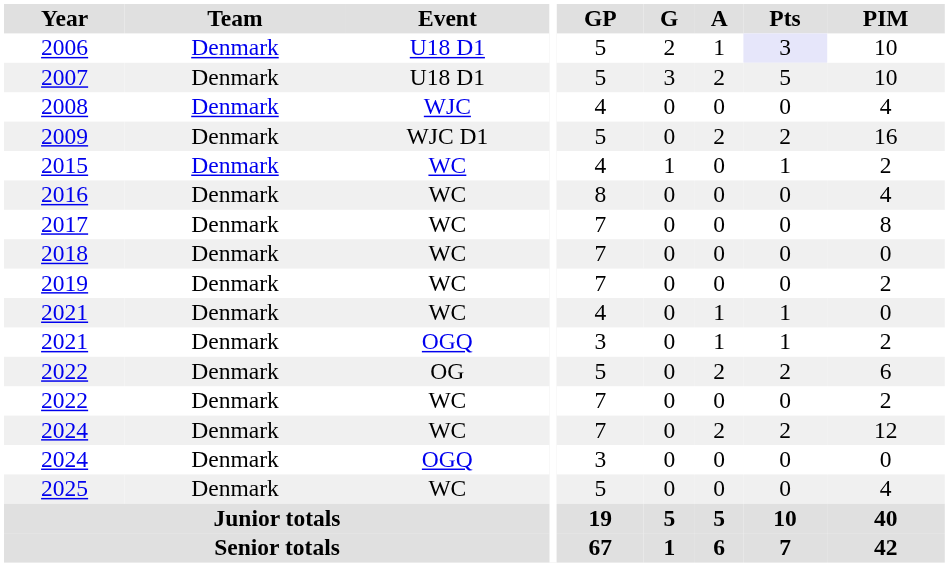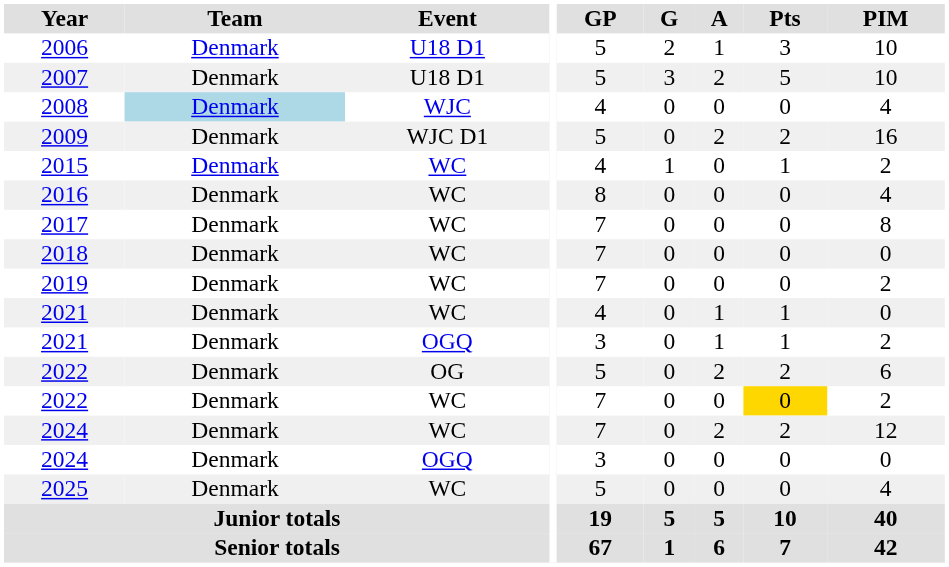(785, 47) lavender background -> (785, 47) no background
(235, 106) no background -> (235, 106) lightblue background
(785, 400) no background -> (785, 400) gold background
